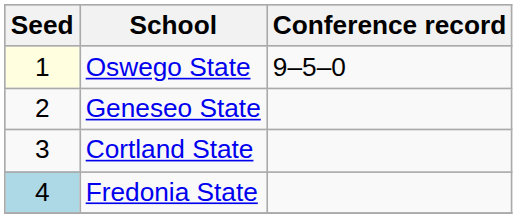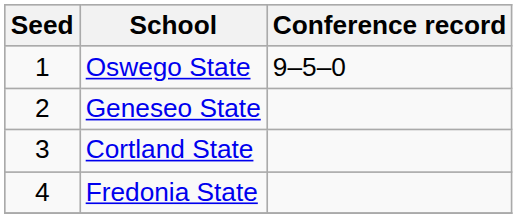(42, 66) lightyellow background -> (42, 66) no background
(42, 191) lightblue background -> (42, 191) no background
